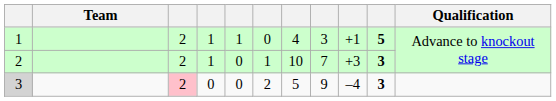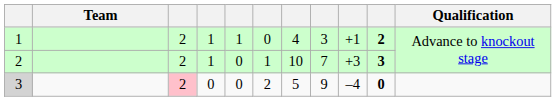(381, 38) 5 -> (381, 38) 2
(381, 84) 3 -> (381, 84) 0
